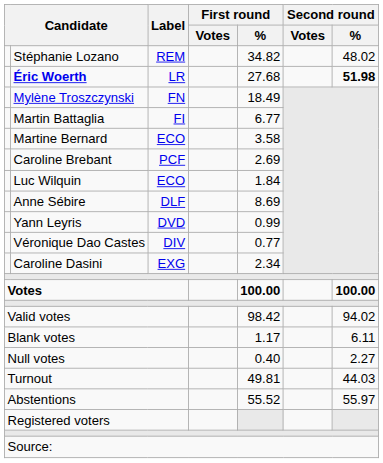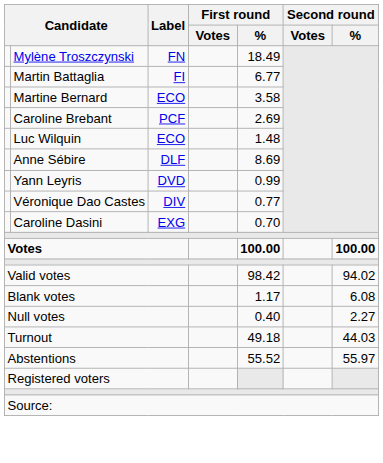- row: (66, 56)
- row: (50, 77)
(268, 181) 1.84 -> (268, 139) 1.48
(268, 263) 2.34 -> (268, 222) 0.70
(363, 338) 6.11 -> (363, 296) 6.08
(264, 379) 49.81 -> (264, 338) 49.18
